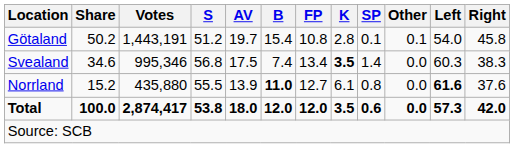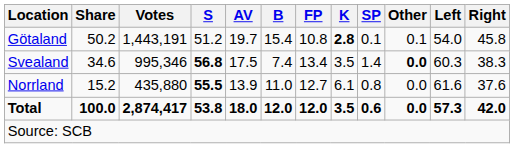(344, 39) normal -> (344, 39) bold
(208, 62) normal -> (208, 62) bold
(344, 62) bold -> (344, 62) normal
(417, 62) normal -> (417, 62) bold
(208, 85) normal -> (208, 85) bold
(279, 85) bold -> (279, 85) normal
(448, 85) bold -> (448, 85) normal
